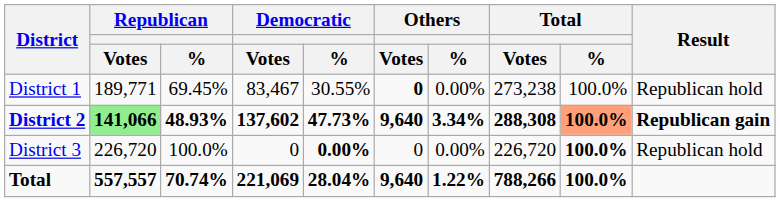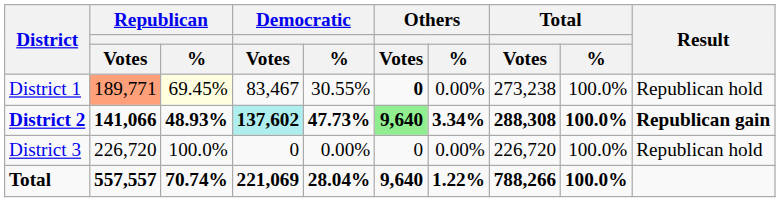(125, 89) no background -> (125, 89) lightsalmon background
(198, 89) no background -> (198, 89) lightyellow background
(125, 119) lightgreen background -> (125, 119) no background
(268, 119) no background -> (268, 119) paleturquoise background
(402, 119) no background -> (402, 119) lightgreen background
(596, 119) lightsalmon background -> (596, 119) no background
(344, 150) bold -> (345, 150) normal
(596, 150) bold -> (598, 150) normal
